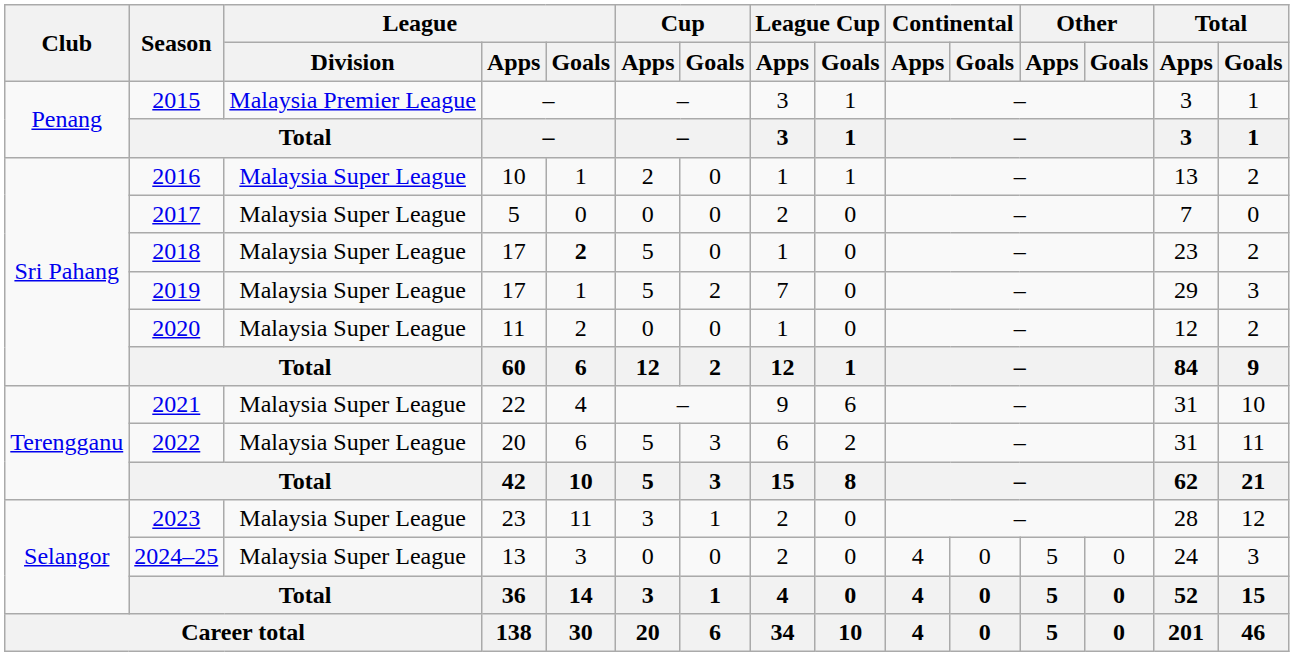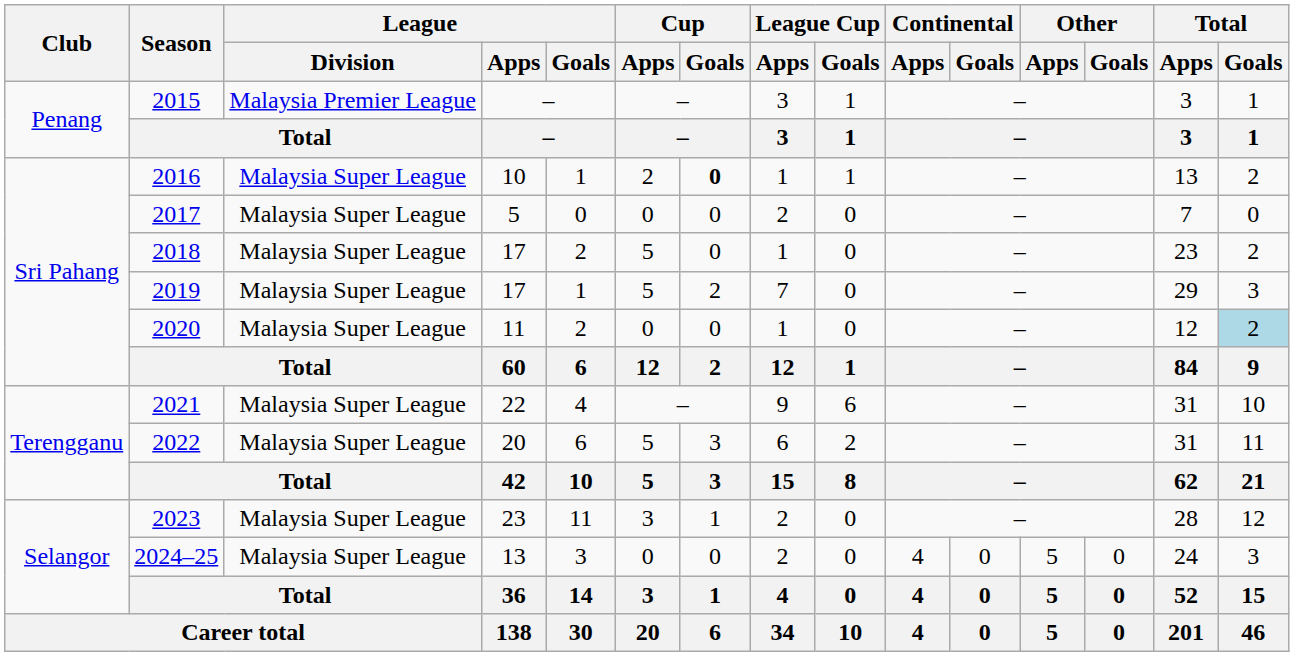(715, 175) normal -> (715, 175) bold
(581, 251) bold -> (581, 251) normal
(1253, 328) no background -> (1253, 328) lightblue background
